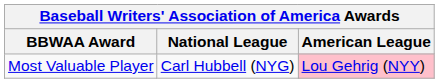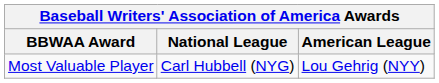(363, 66) pink background -> (363, 66) no background
